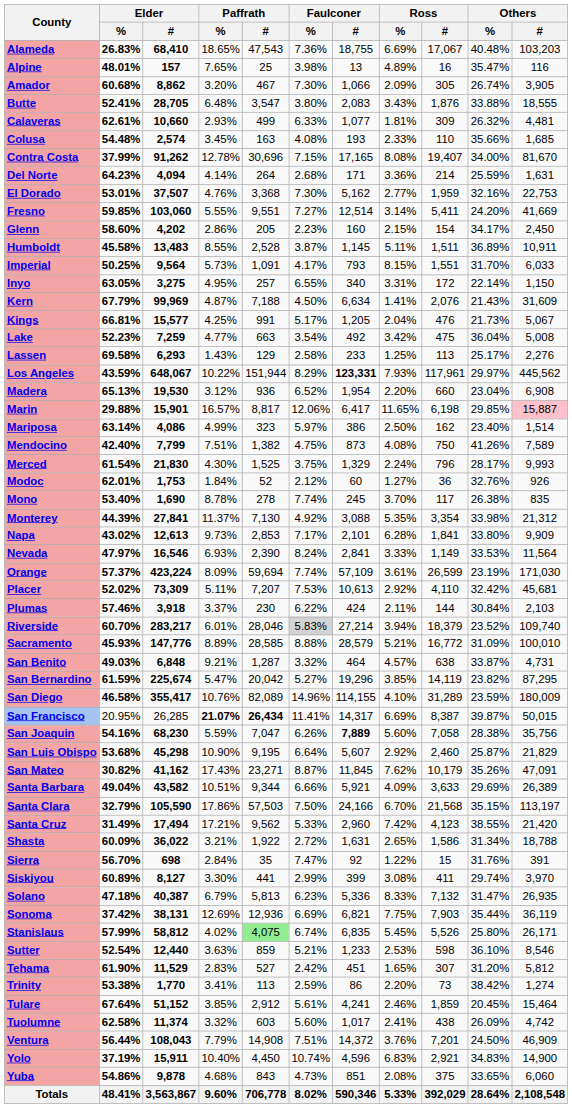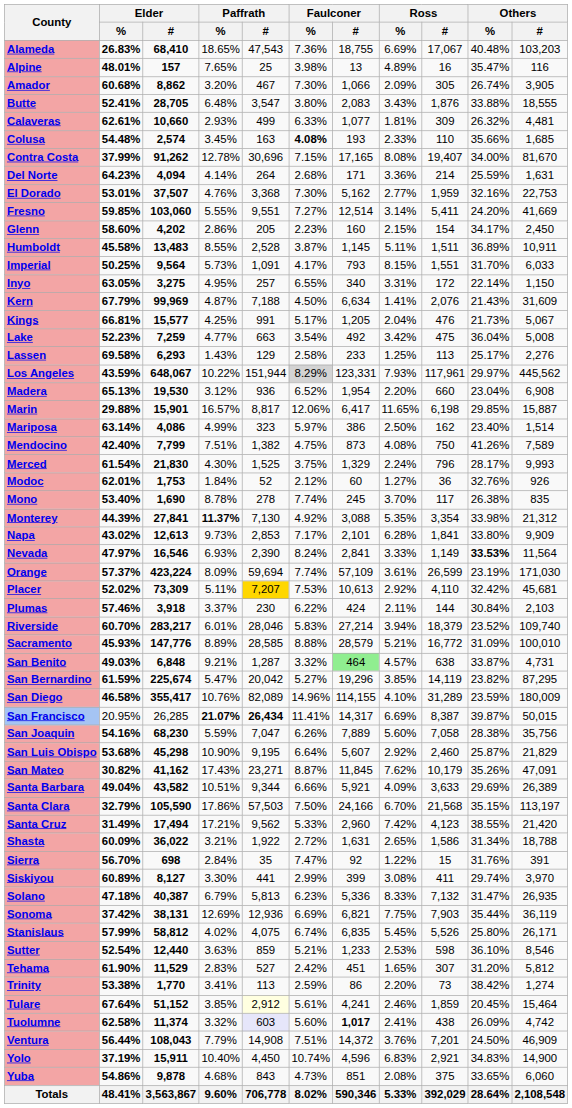(311, 139) normal -> (311, 139) bold
(311, 373) no background -> (311, 373) lightgrey background
(356, 373) bold -> (356, 373) normal
(540, 409) pink background -> (540, 409) no background
(221, 517) normal -> (221, 517) bold
(490, 553) normal -> (490, 553) bold
(266, 590) no background -> (266, 590) gold background
(311, 626) lightgrey background -> (311, 626) no background
(356, 662) no background -> (356, 662) lightgreen background
(356, 734) bold -> (356, 734) normal
(266, 932) lightgreen background -> (266, 932) no background
(266, 1004) no background -> (266, 1004) lightyellow background
(266, 1022) no background -> (266, 1022) lavender background
(356, 1022) normal -> (356, 1022) bold
